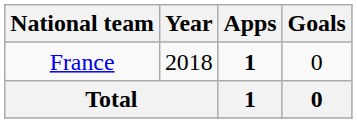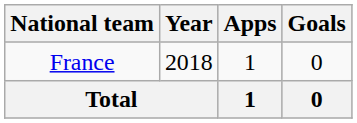(250, 61) bold -> (250, 61) normal
